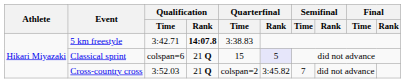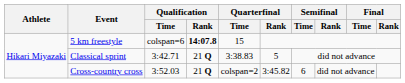(166, 41) 3:42.71 -> (166, 41) colspan=6
(239, 41) 3:38.83 -> (239, 41) 15
(166, 56) colspan=6 -> (166, 56) 3:42.71
(239, 56) 15 -> (239, 56) 3:38.83
(276, 56) lavender background -> (276, 56) no background
(303, 71) 7 -> (303, 71) 6
